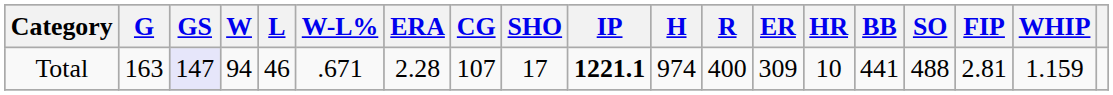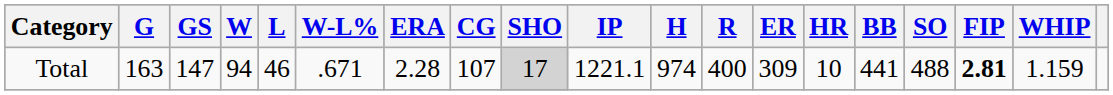(195, 68) lavender background -> (195, 68) no background
(535, 68) no background -> (535, 68) lightgrey background
(610, 68) bold -> (610, 68) normal
(984, 68) normal -> (984, 68) bold
